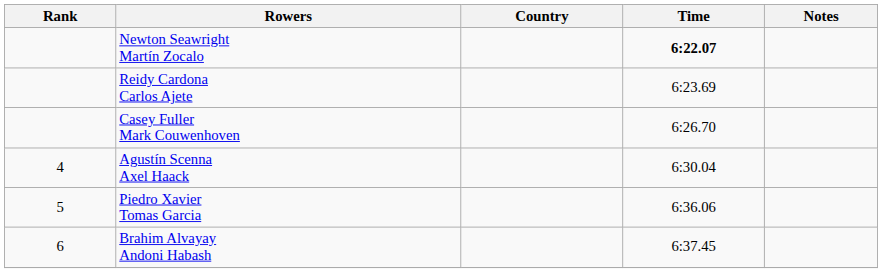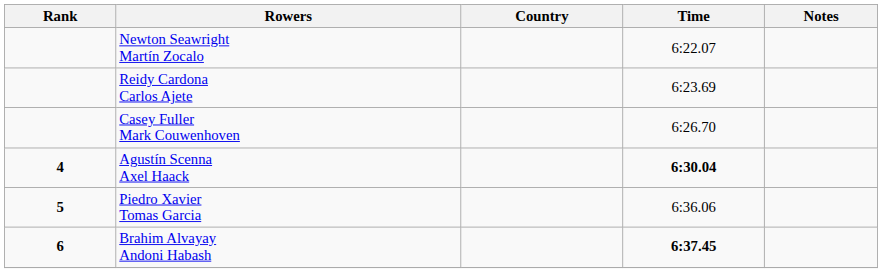(694, 47) bold -> (694, 47) normal
(60, 167) normal -> (60, 167) bold
(694, 167) normal -> (694, 167) bold
(60, 207) normal -> (60, 207) bold
(60, 247) normal -> (60, 247) bold
(694, 247) normal -> (694, 247) bold
